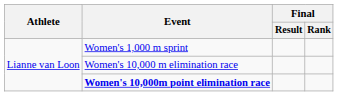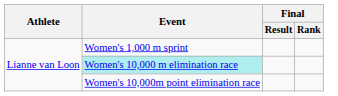(161, 65) no background -> (161, 65) paleturquoise background
(177, 83) bold -> (172, 83) normal
